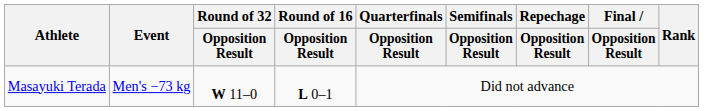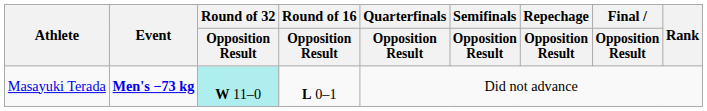(152, 86) normal -> (153, 86) bold
(234, 95) no background -> (238, 95) paleturquoise background
